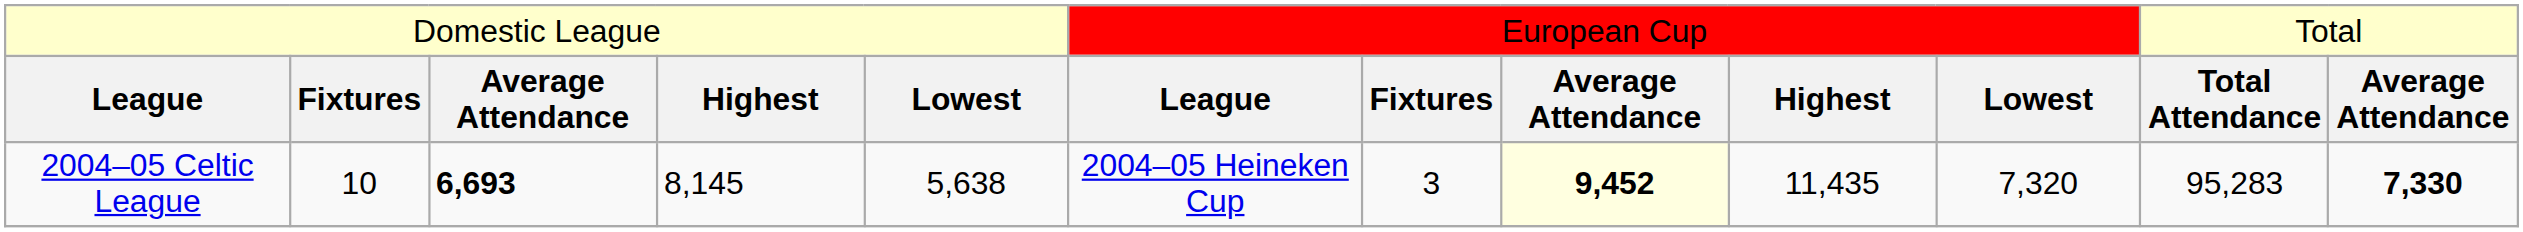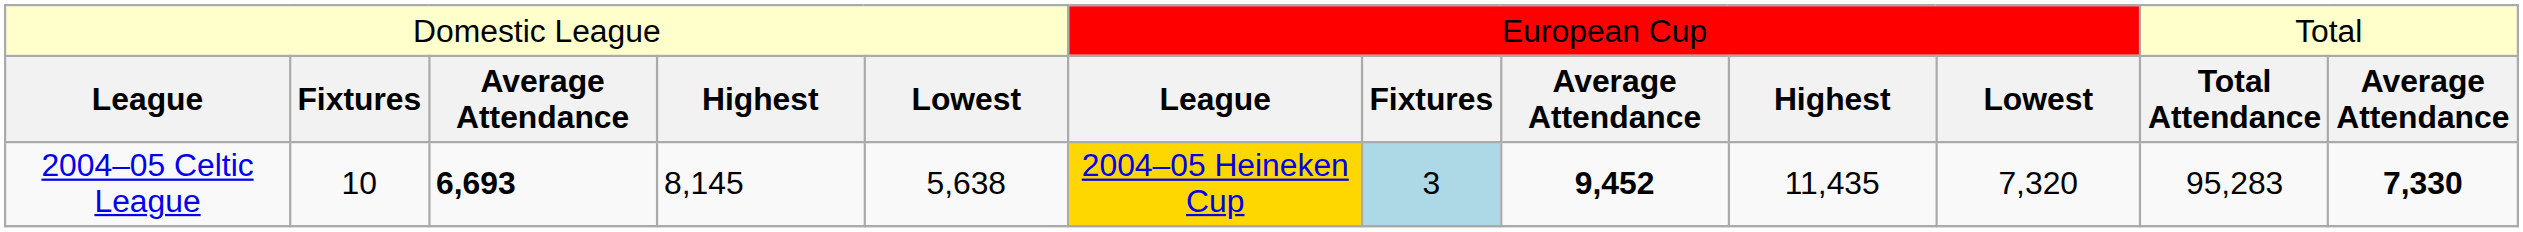(1215, 184) no background -> (1215, 184) gold background
(1431, 184) no background -> (1431, 184) lightblue background
(1615, 184) lightyellow background -> (1615, 184) no background
